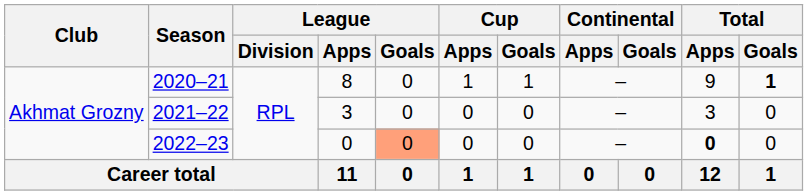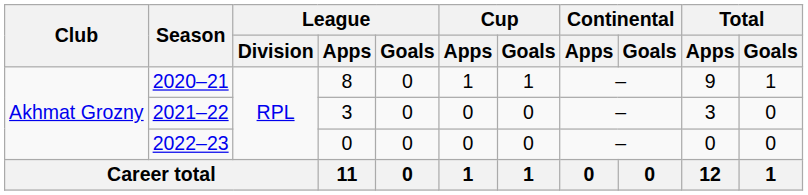(771, 81) bold -> (771, 81) normal
(407, 143) lightsalmon background -> (407, 143) no background
(710, 143) bold -> (710, 143) normal
